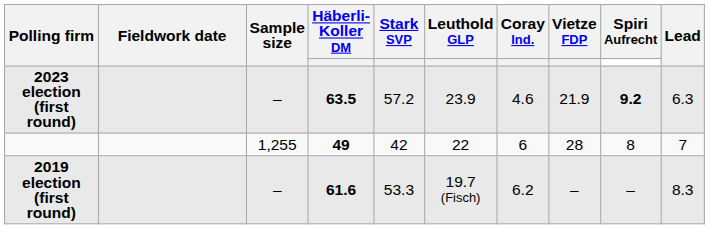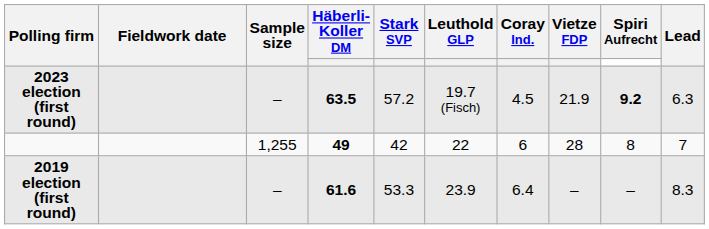(461, 100) 23.9 -> (461, 99) 19.7 (Fisch)
(523, 100) 4.6 -> (523, 100) 4.5
(461, 189) 19.7 (Fisch) -> (461, 190) 23.9
(523, 190) 6.2 -> (523, 190) 6.4
